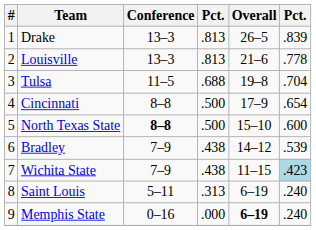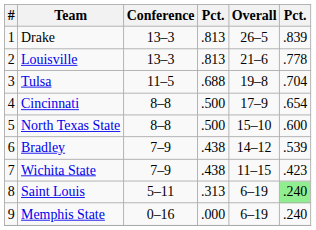(161, 125) bold -> (161, 125) normal
(295, 170) lightblue background -> (295, 170) no background
(295, 192) no background -> (295, 192) lightgreen background
(254, 214) bold -> (254, 214) normal
